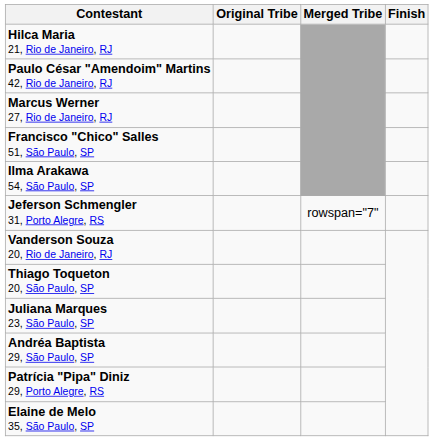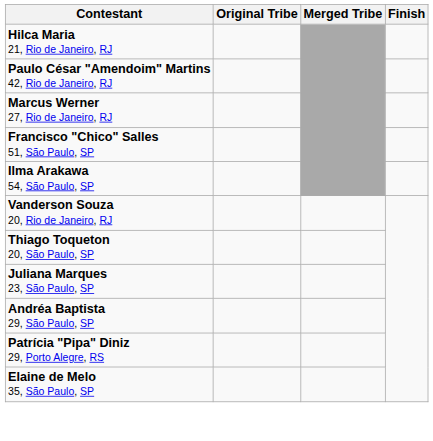- row: (72, 213)
